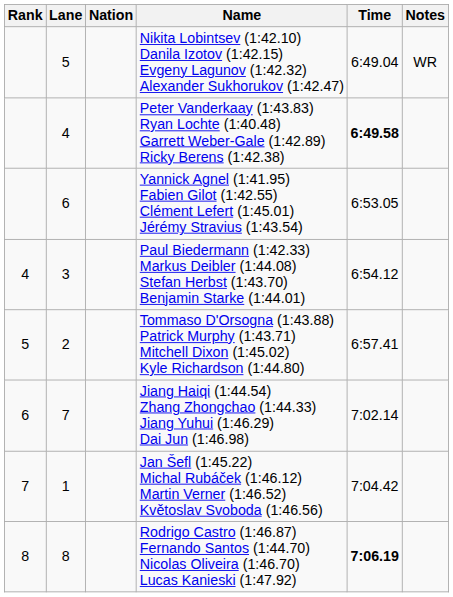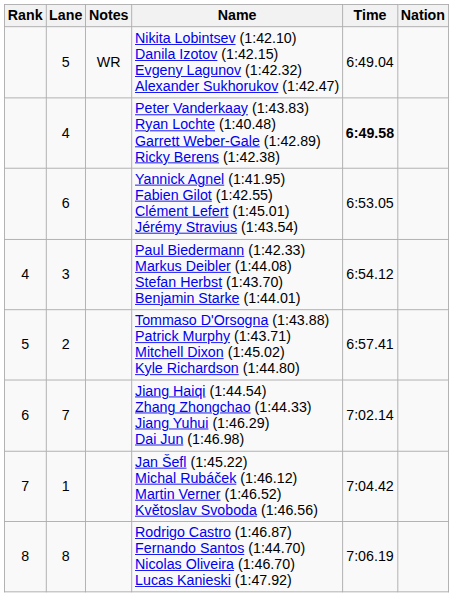columns swapped: (111, 15) <-> (425, 15)
(375, 556) bold -> (370, 556) normal
